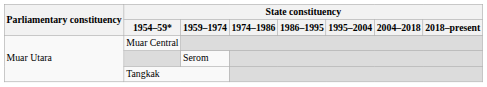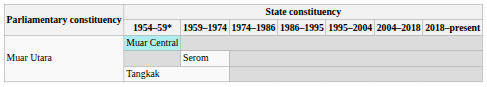(152, 43) no background -> (152, 43) paleturquoise background
